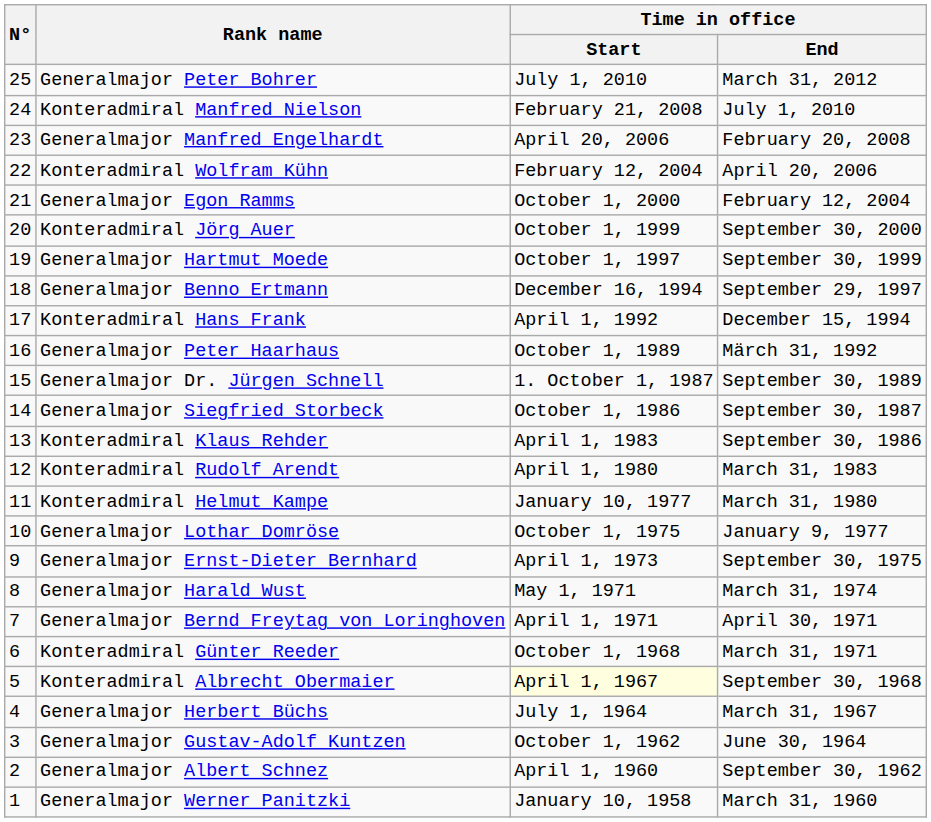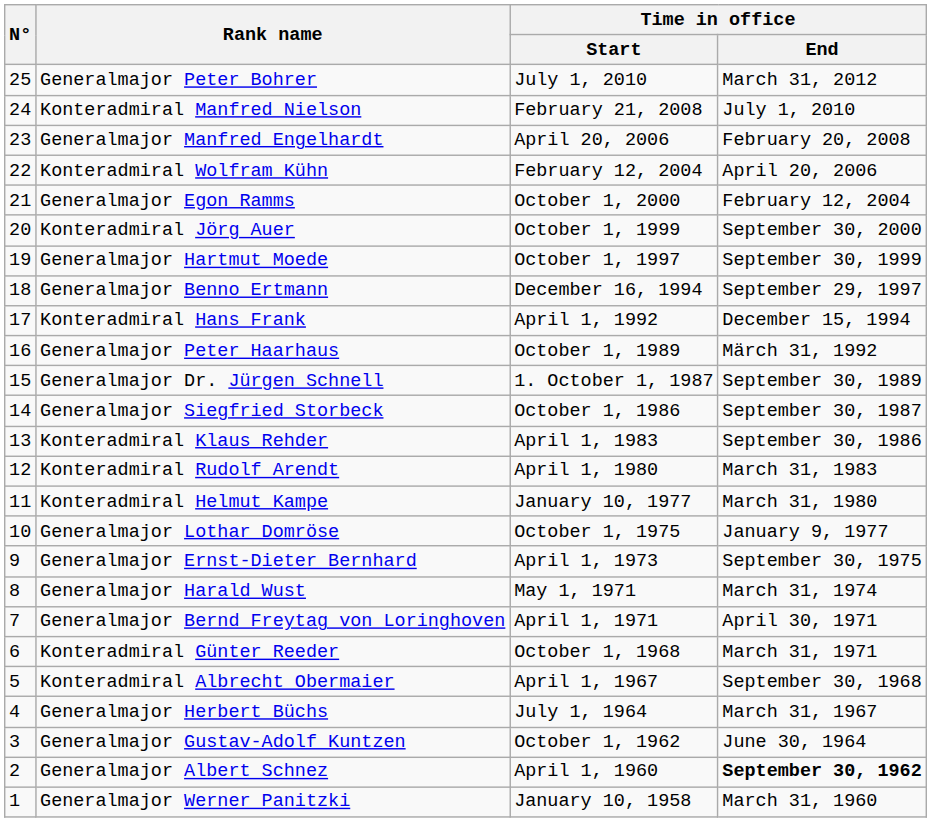(586, 682) lightyellow background -> (586, 682) no background
(822, 772) normal -> (822, 772) bold
